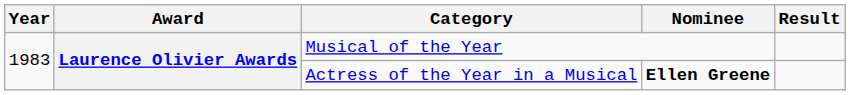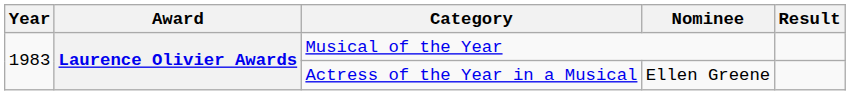(708, 75) bold -> (708, 75) normal
